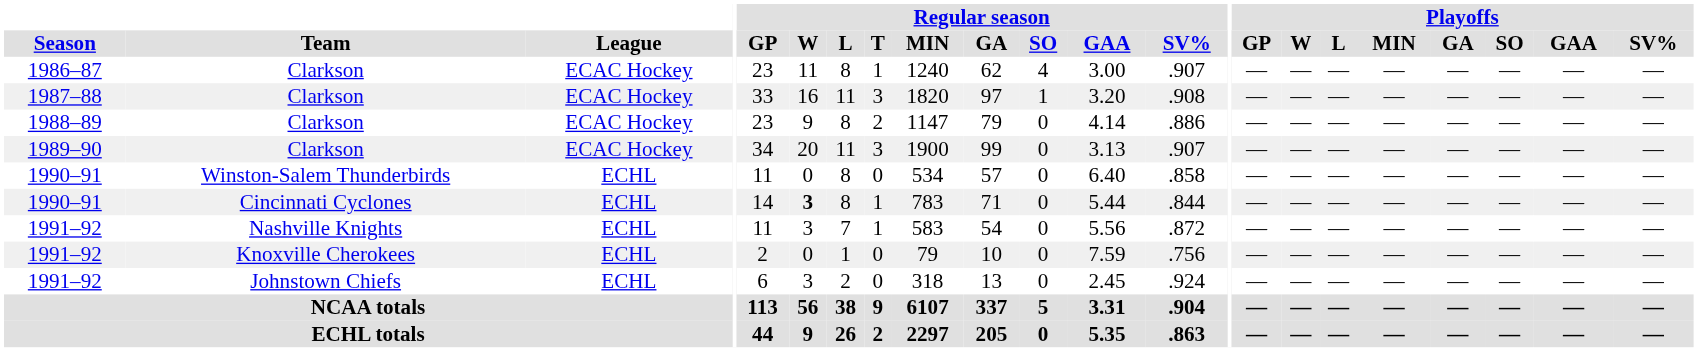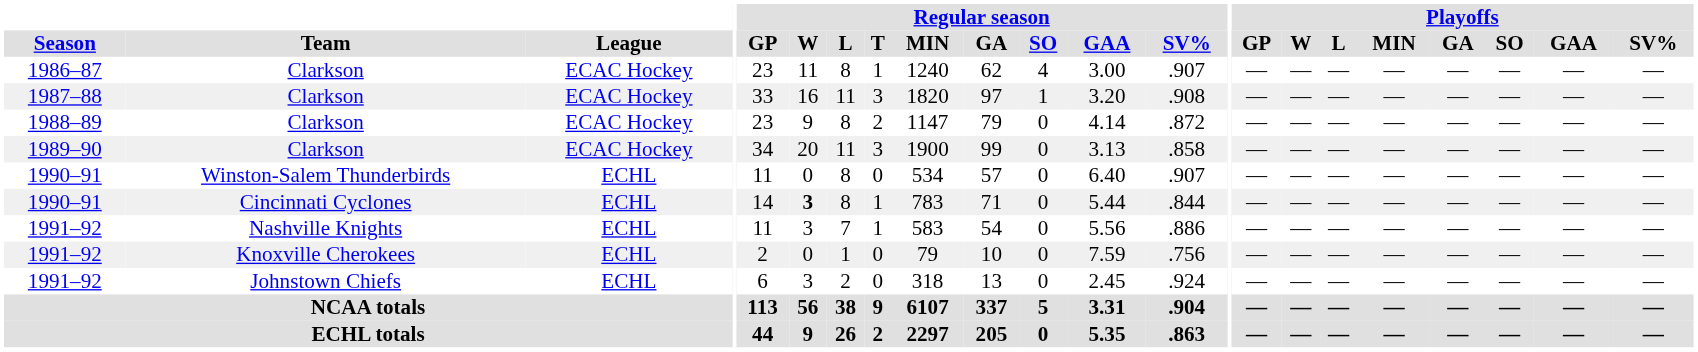(1187, 122) .886 -> (1187, 122) .872
(1187, 149) .907 -> (1187, 149) .858
(1187, 175) .858 -> (1187, 175) .907
(1187, 228) .872 -> (1187, 228) .886
